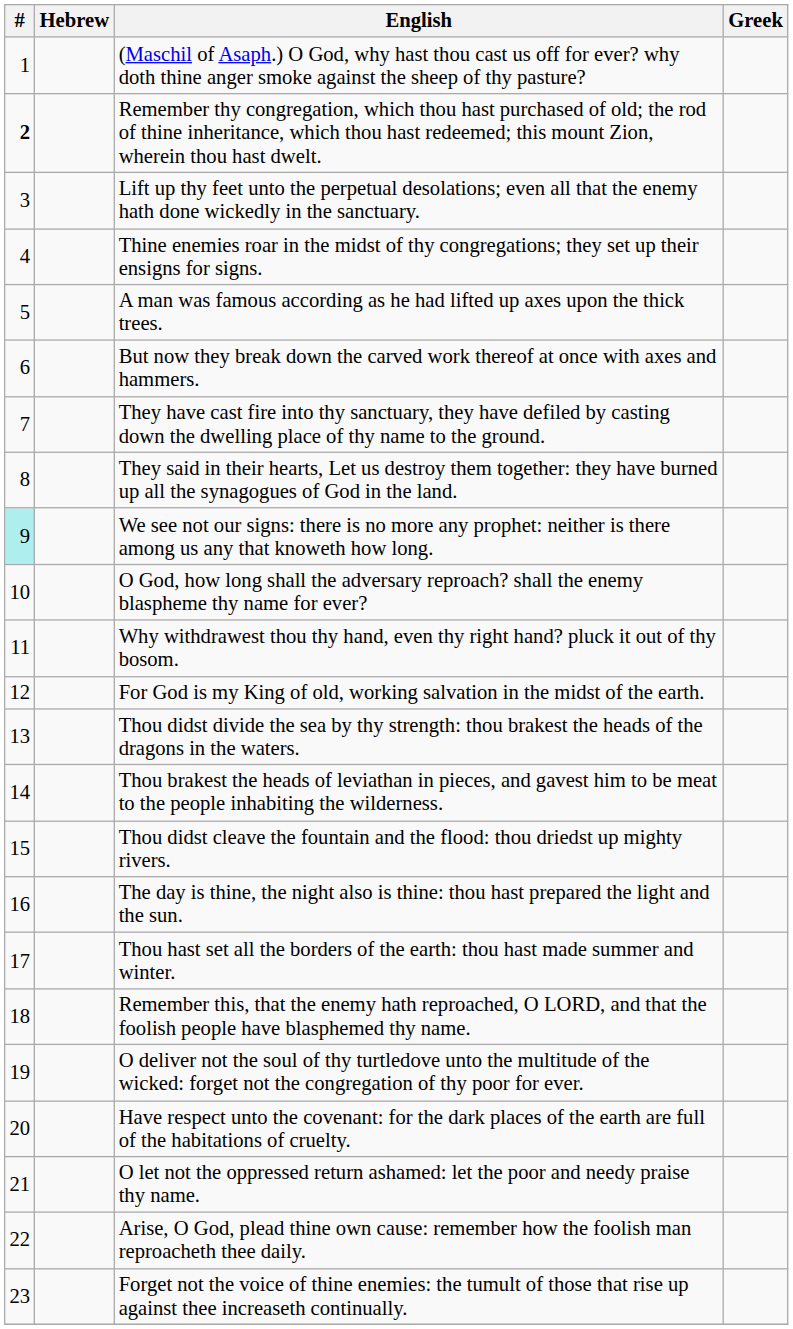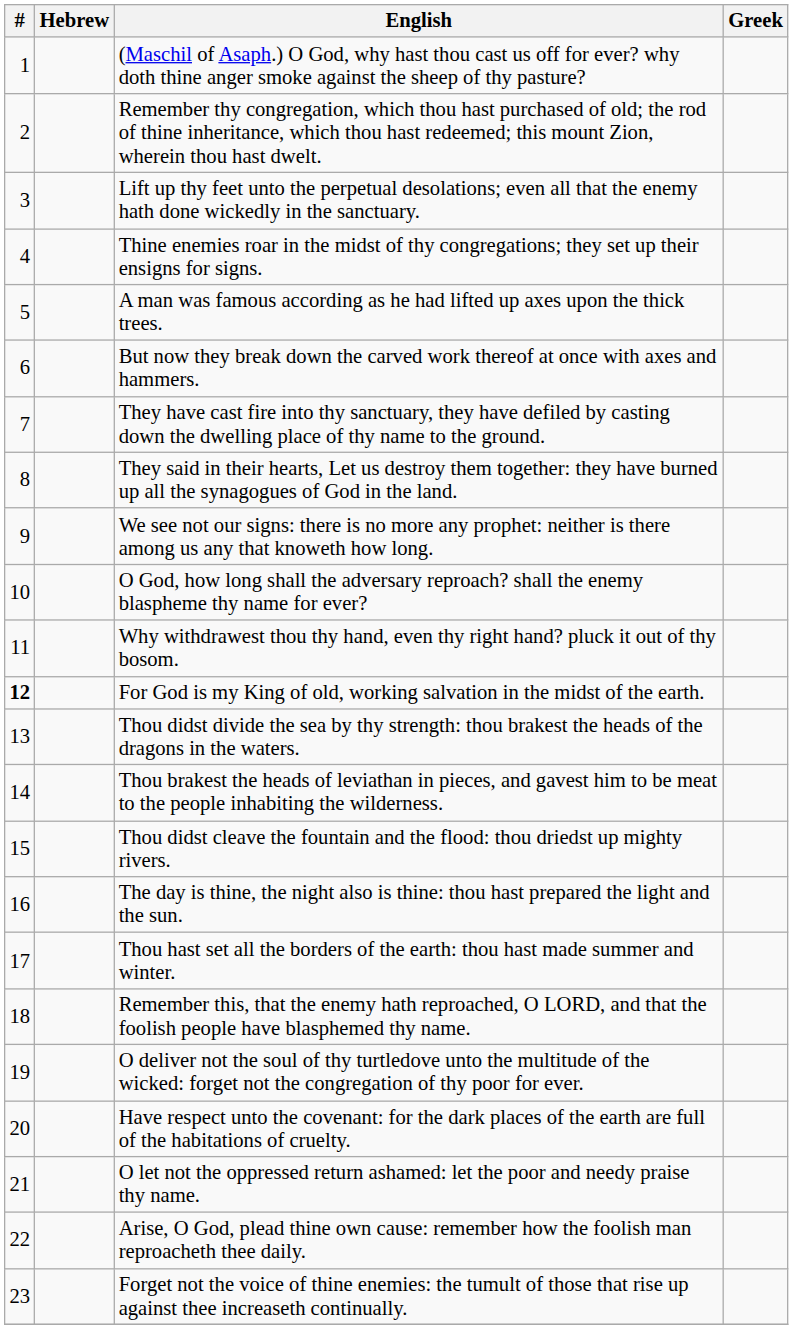(25, 132) bold -> (25, 132) normal
(25, 536) paleturquoise background -> (25, 536) no background
(20, 692) normal -> (20, 692) bold
